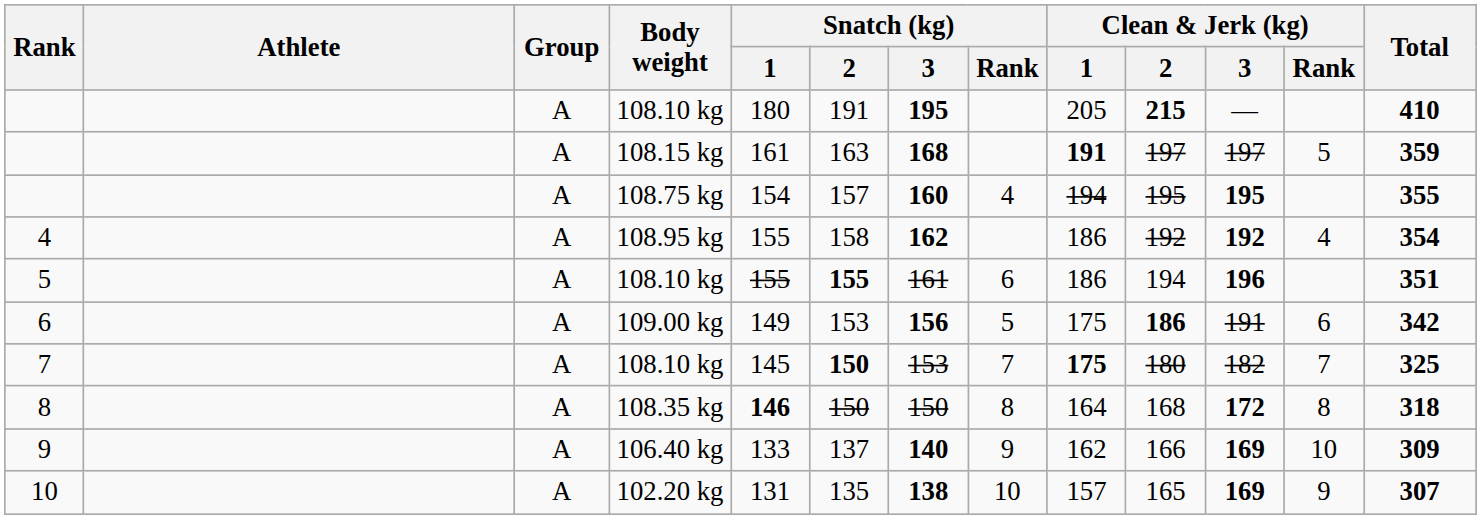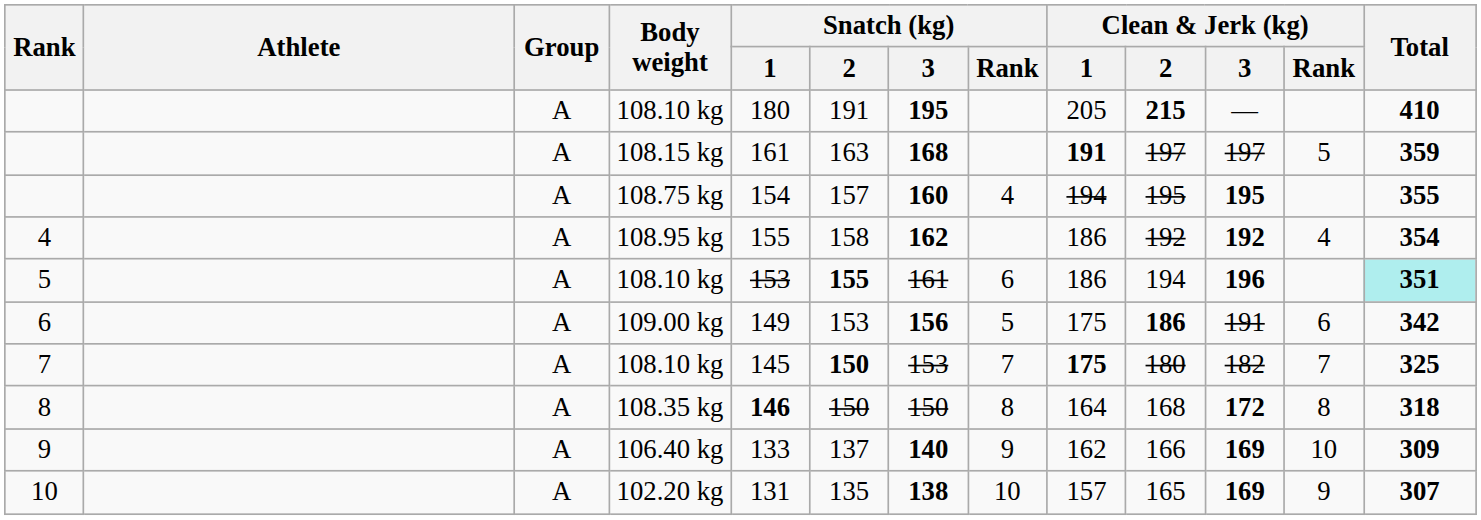(770, 279) 155 -> (770, 279) 153
(1420, 279) no background -> (1420, 279) paleturquoise background
